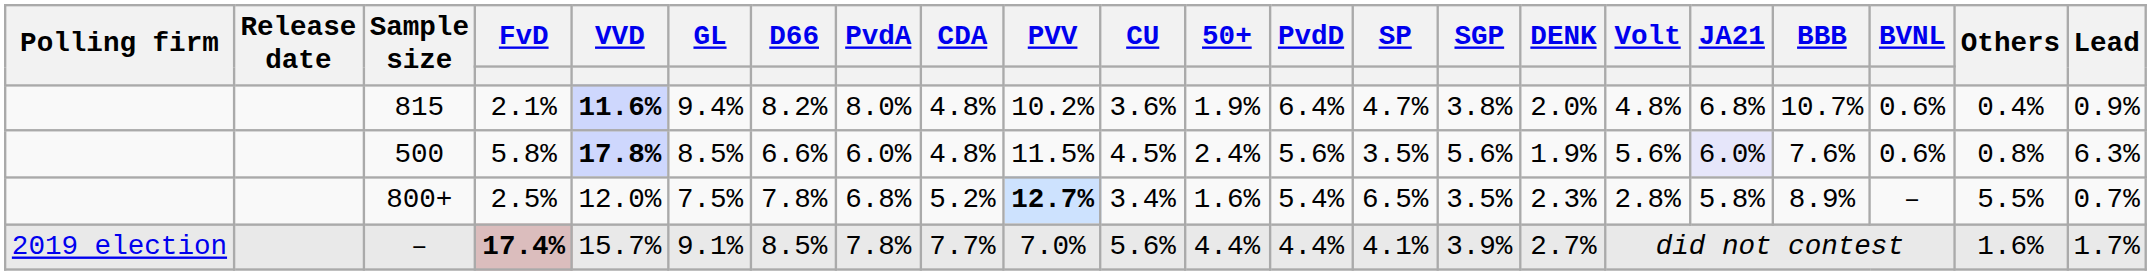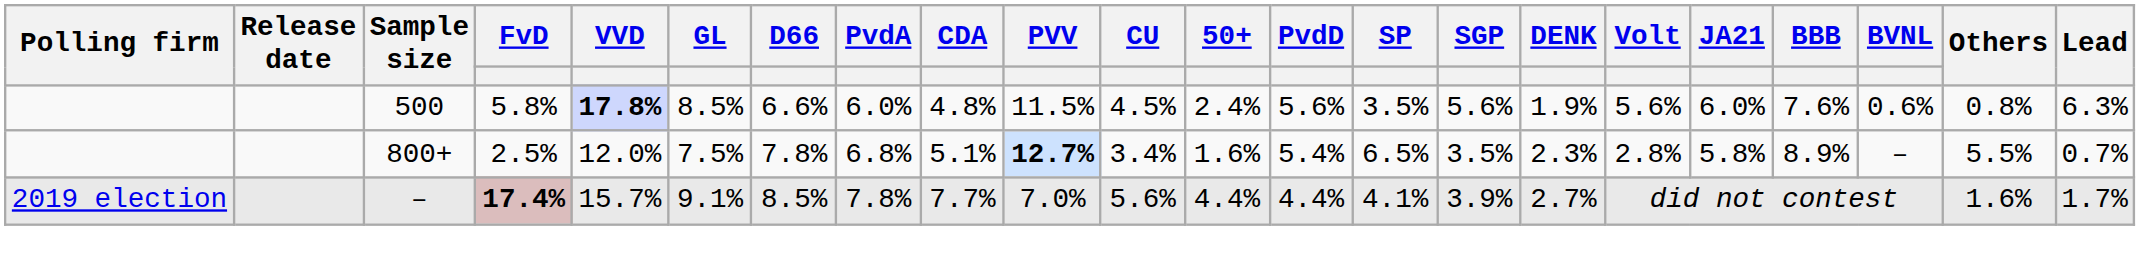- row: (419, 107)
(1732, 154) lavender background -> (1732, 107) no background
(962, 200) 5.2% -> (962, 154) 5.1%
